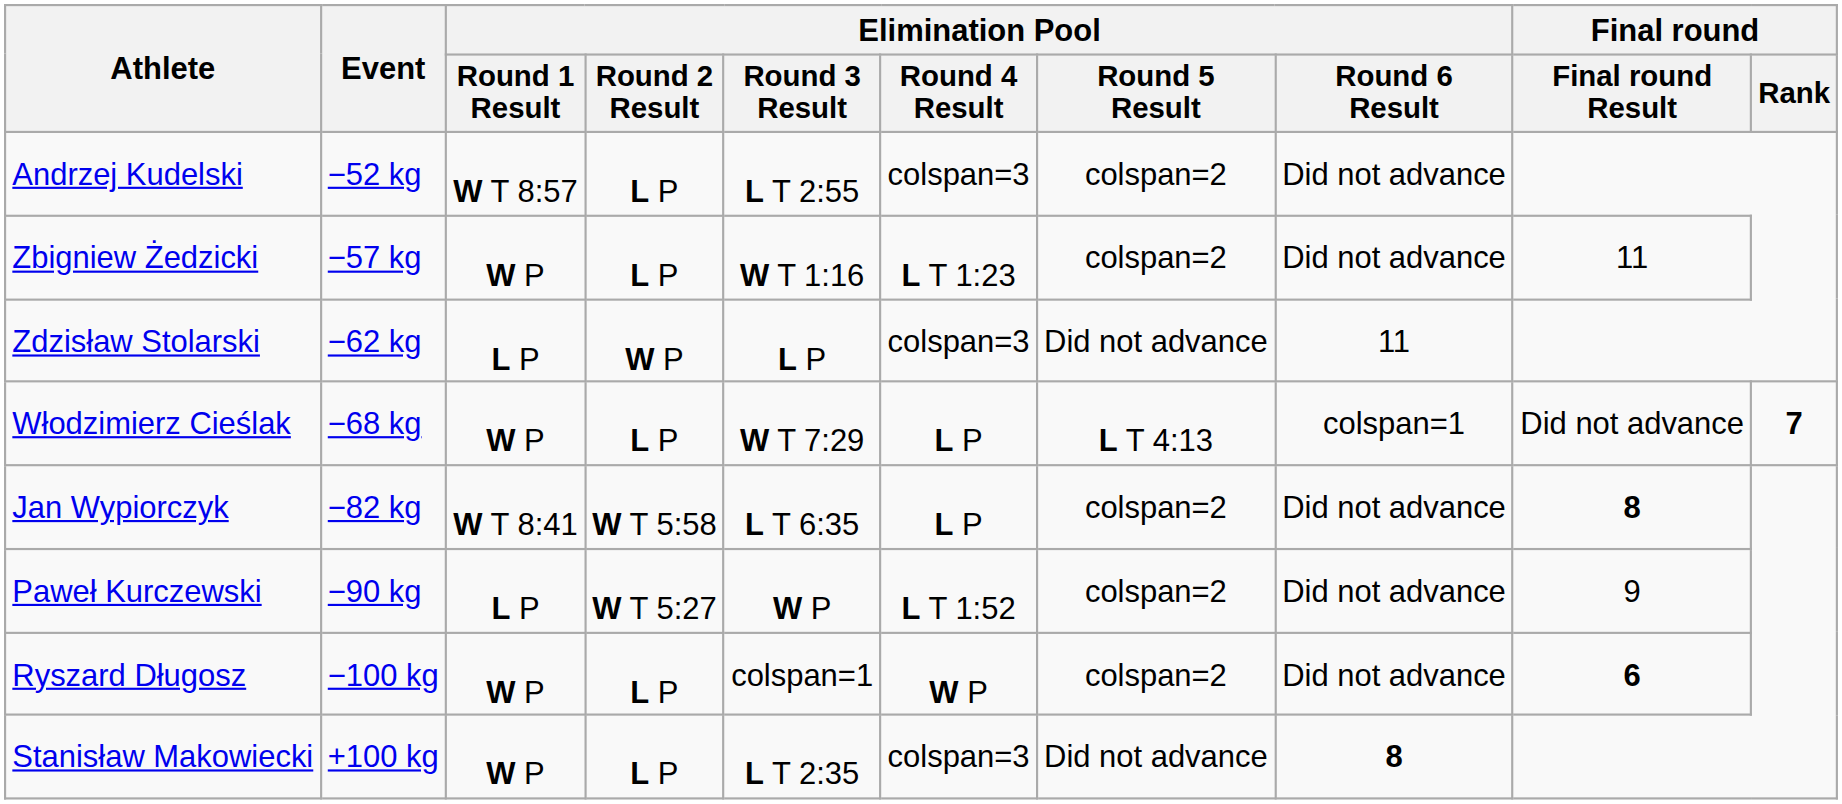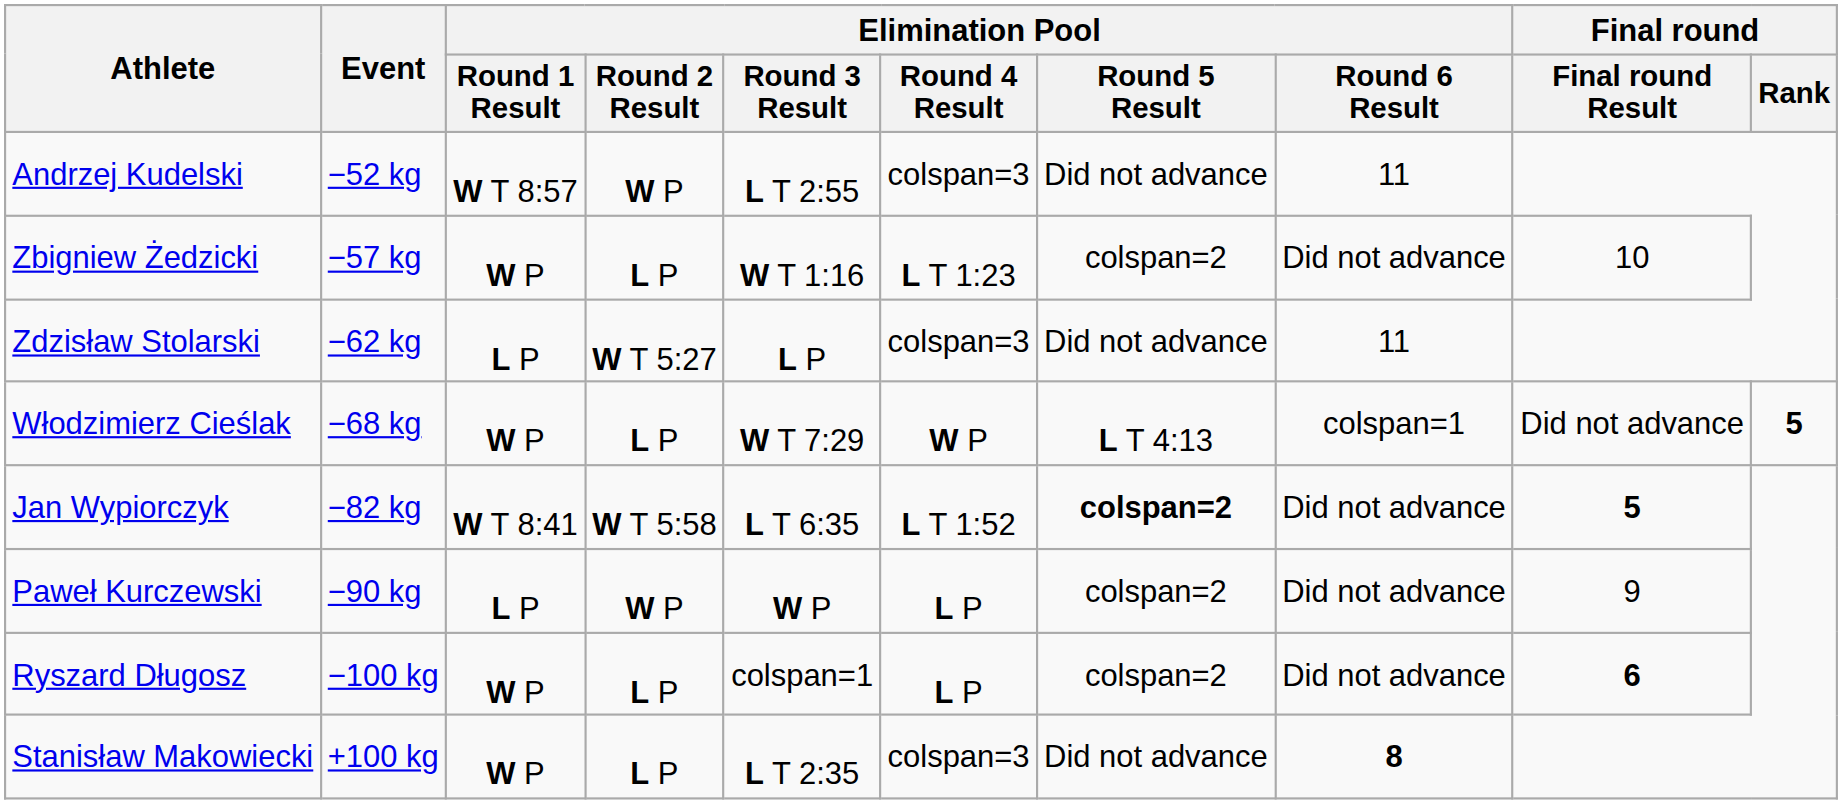(654, 192) L P -> (654, 192) W P
(1156, 174) colspan=2 -> (1156, 174) Did not advance
(1394, 174) Did not advance -> (1394, 174) 11
(1632, 258) 11 -> (1632, 258) 10
(654, 358) W P -> (654, 358) W T 5:27
(959, 442) L P -> (959, 442) W P
(1794, 424) 7 -> (1794, 424) 5
(959, 525) L P -> (959, 525) L T 1:52
(1156, 508) normal -> (1156, 508) bold
(1632, 508) 8 -> (1632, 508) 5
(654, 608) W T 5:27 -> (654, 608) W P
(959, 608) L T 1:52 -> (959, 608) L P
(959, 692) W P -> (959, 692) L P
